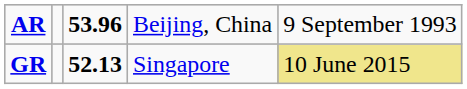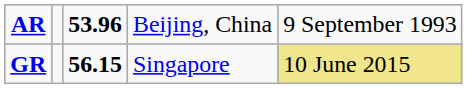(95, 63) 52.13 -> (95, 63) 56.15
